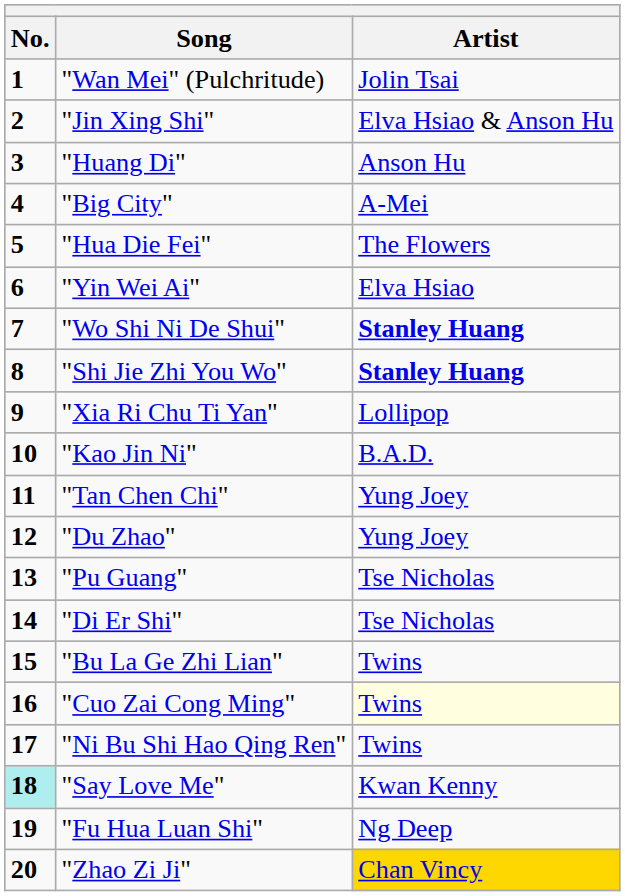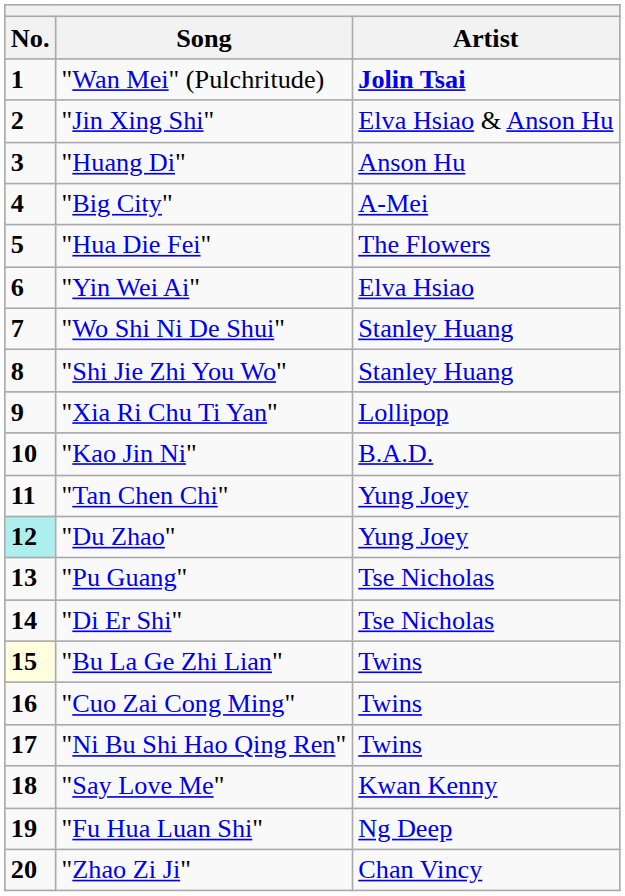(409, 79) normal -> (412, 79) bold
(441, 328) bold -> (436, 328) normal
(441, 370) bold -> (436, 370) normal
(24, 536) no background -> (24, 536) paleturquoise background
(24, 661) no background -> (24, 661) lightyellow background
(390, 703) lightyellow background -> (390, 703) no background
(24, 786) paleturquoise background -> (24, 786) no background
(420, 869) gold background -> (420, 869) no background
